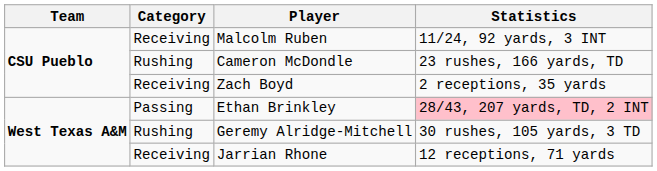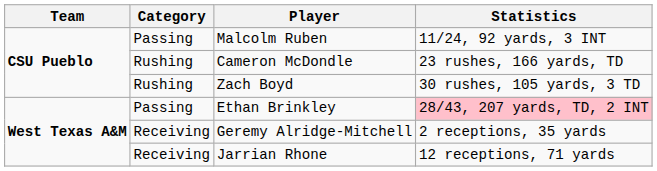(172, 39) Receiving -> (163, 39) Passing
(172, 86) Receiving -> (163, 86) Rushing
(513, 86) 2 receptions, 35 yards -> (530, 86) 30 rushes, 105 yards, 3 TD
(163, 132) Rushing -> (172, 132) Receiving
(530, 132) 30 rushes, 105 yards, 3 TD -> (513, 132) 2 receptions, 35 yards
